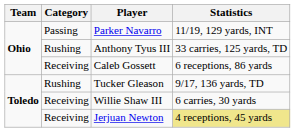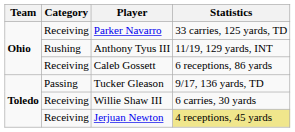(61, 30) Passing -> (66, 30) Receiving
(224, 30) 11/19, 129 yards, INT -> (231, 30) 33 carries, 125 yards, TD
(231, 48) 33 carries, 125 yards, TD -> (224, 48) 11/19, 129 yards, INT
(62, 83) Rushing -> (61, 83) Passing
